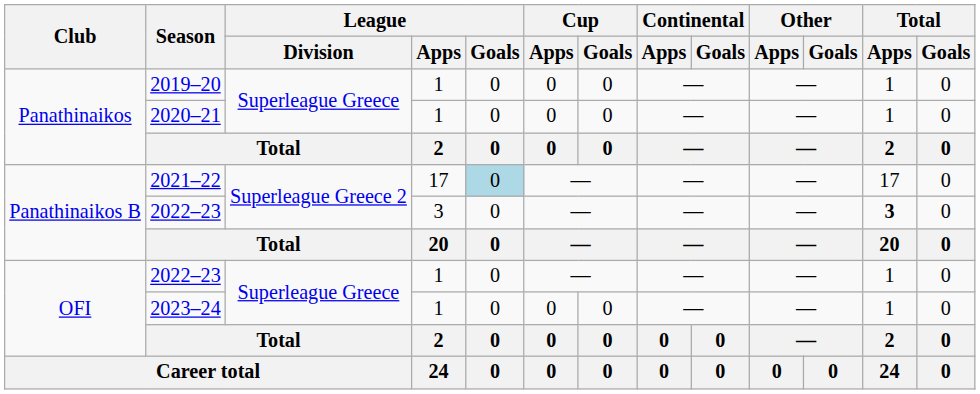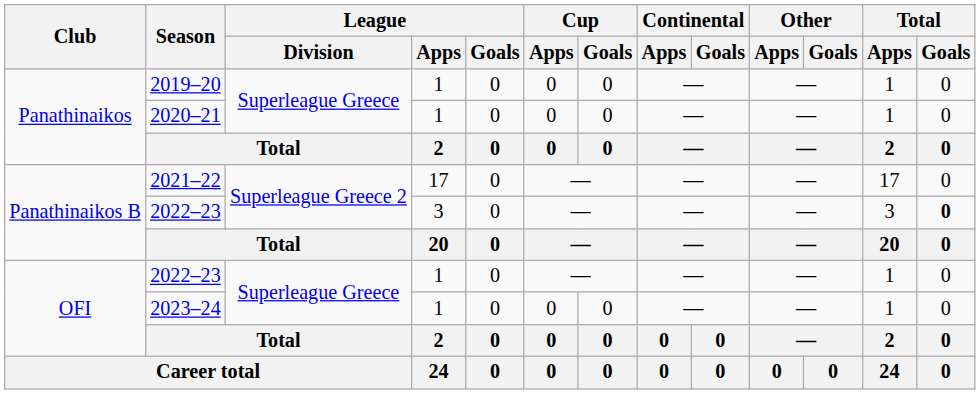(495, 180) lightblue background -> (495, 180) no background
(889, 212) bold -> (889, 212) normal
(946, 212) normal -> (946, 212) bold
